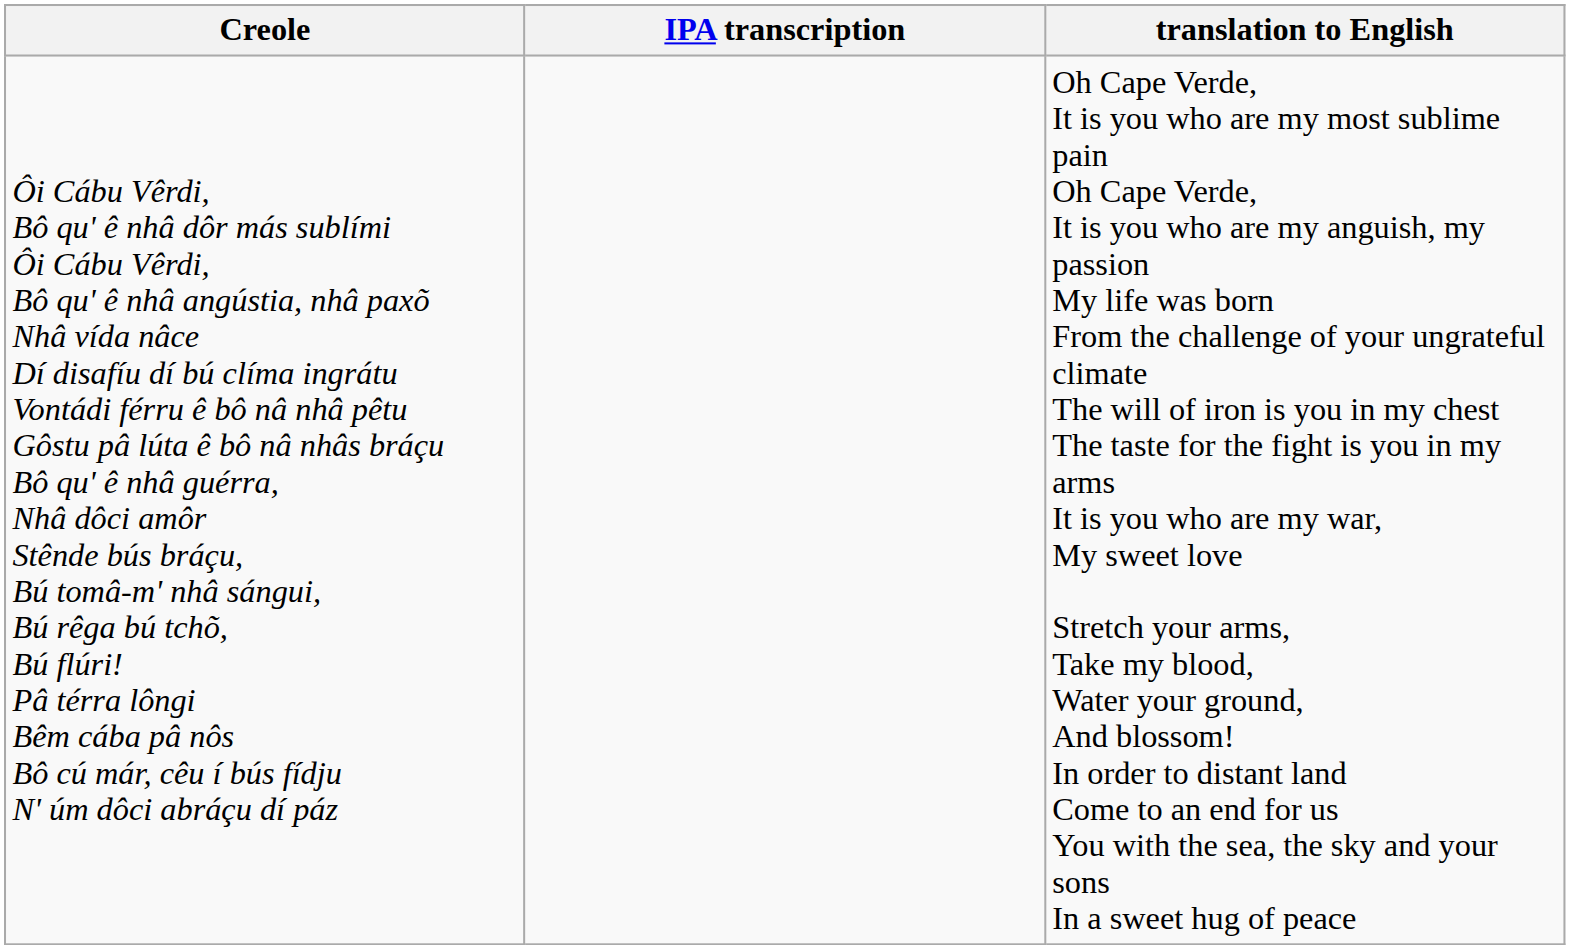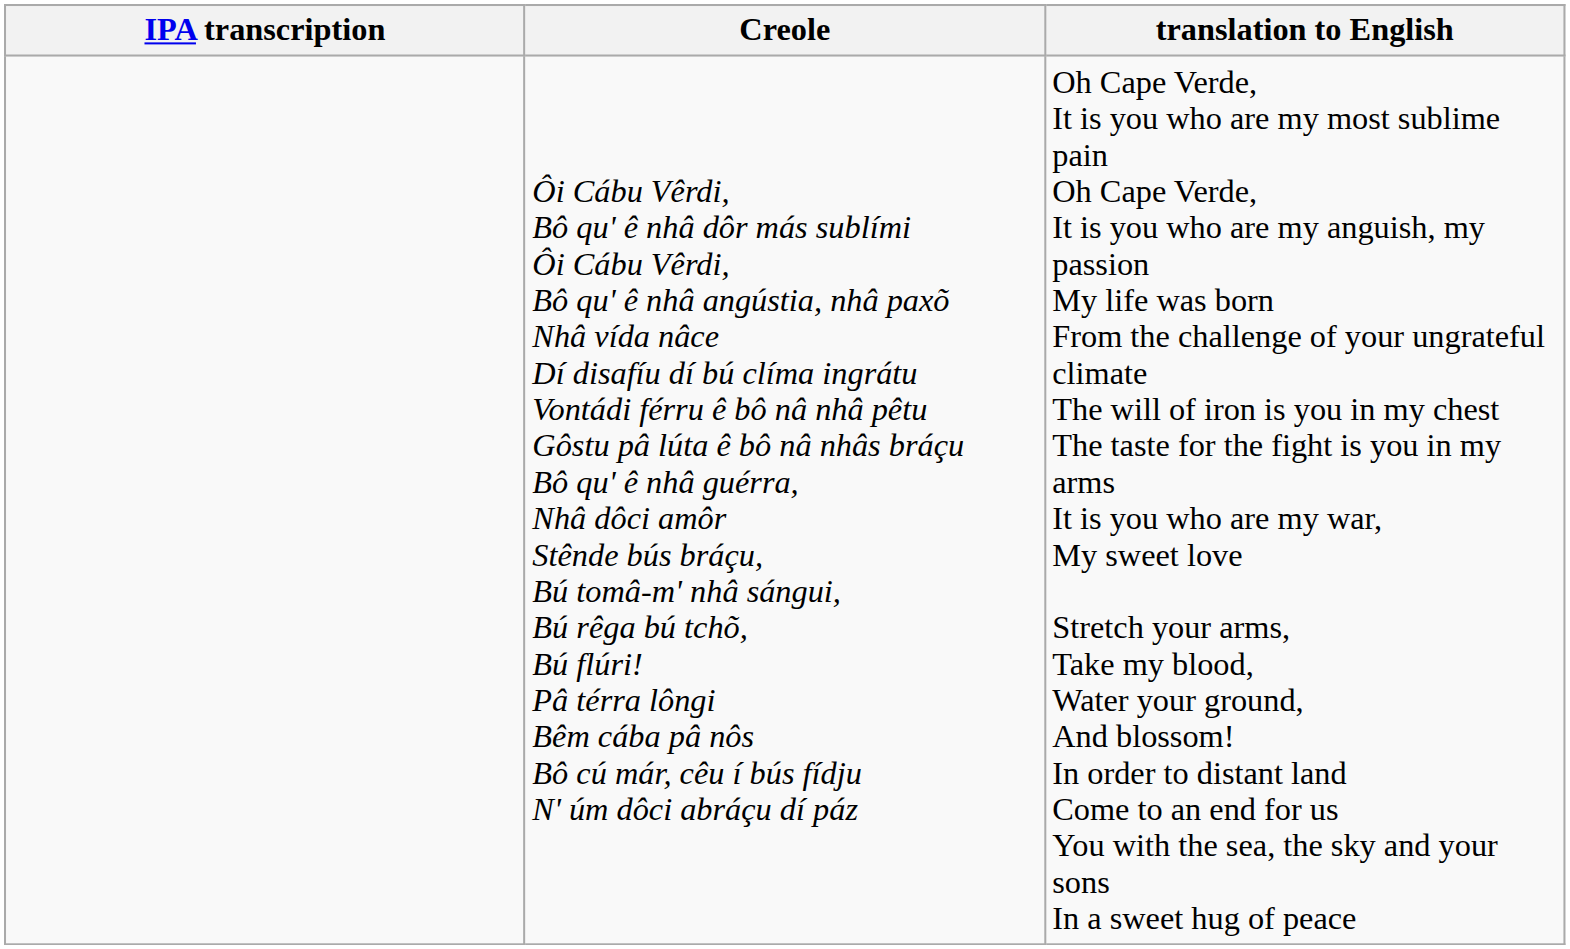columns swapped: (265, 30) <-> (785, 30)
